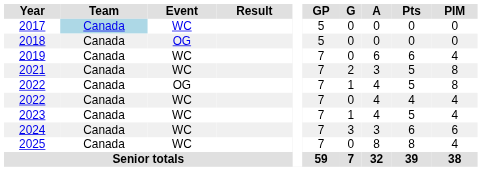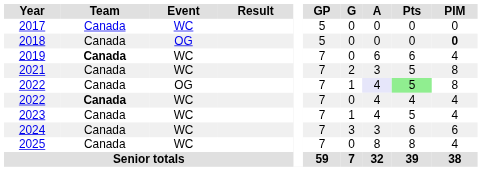(104, 26) lightblue background -> (105, 26) no background
(455, 41) normal -> (455, 41) bold
(104, 55) normal -> (105, 55) bold
(377, 85) no background -> (377, 85) lavender background
(412, 85) no background -> (412, 85) lightgreen background
(104, 100) normal -> (105, 100) bold
